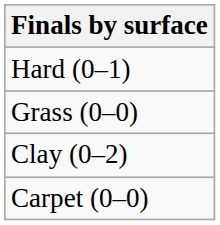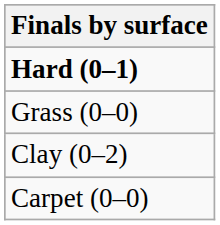(71, 68) normal -> (75, 68) bold
